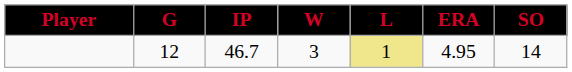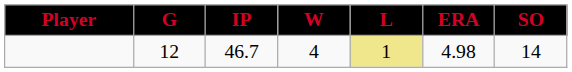(314, 51) 3 -> (314, 51) 4
(459, 51) 4.95 -> (459, 51) 4.98
